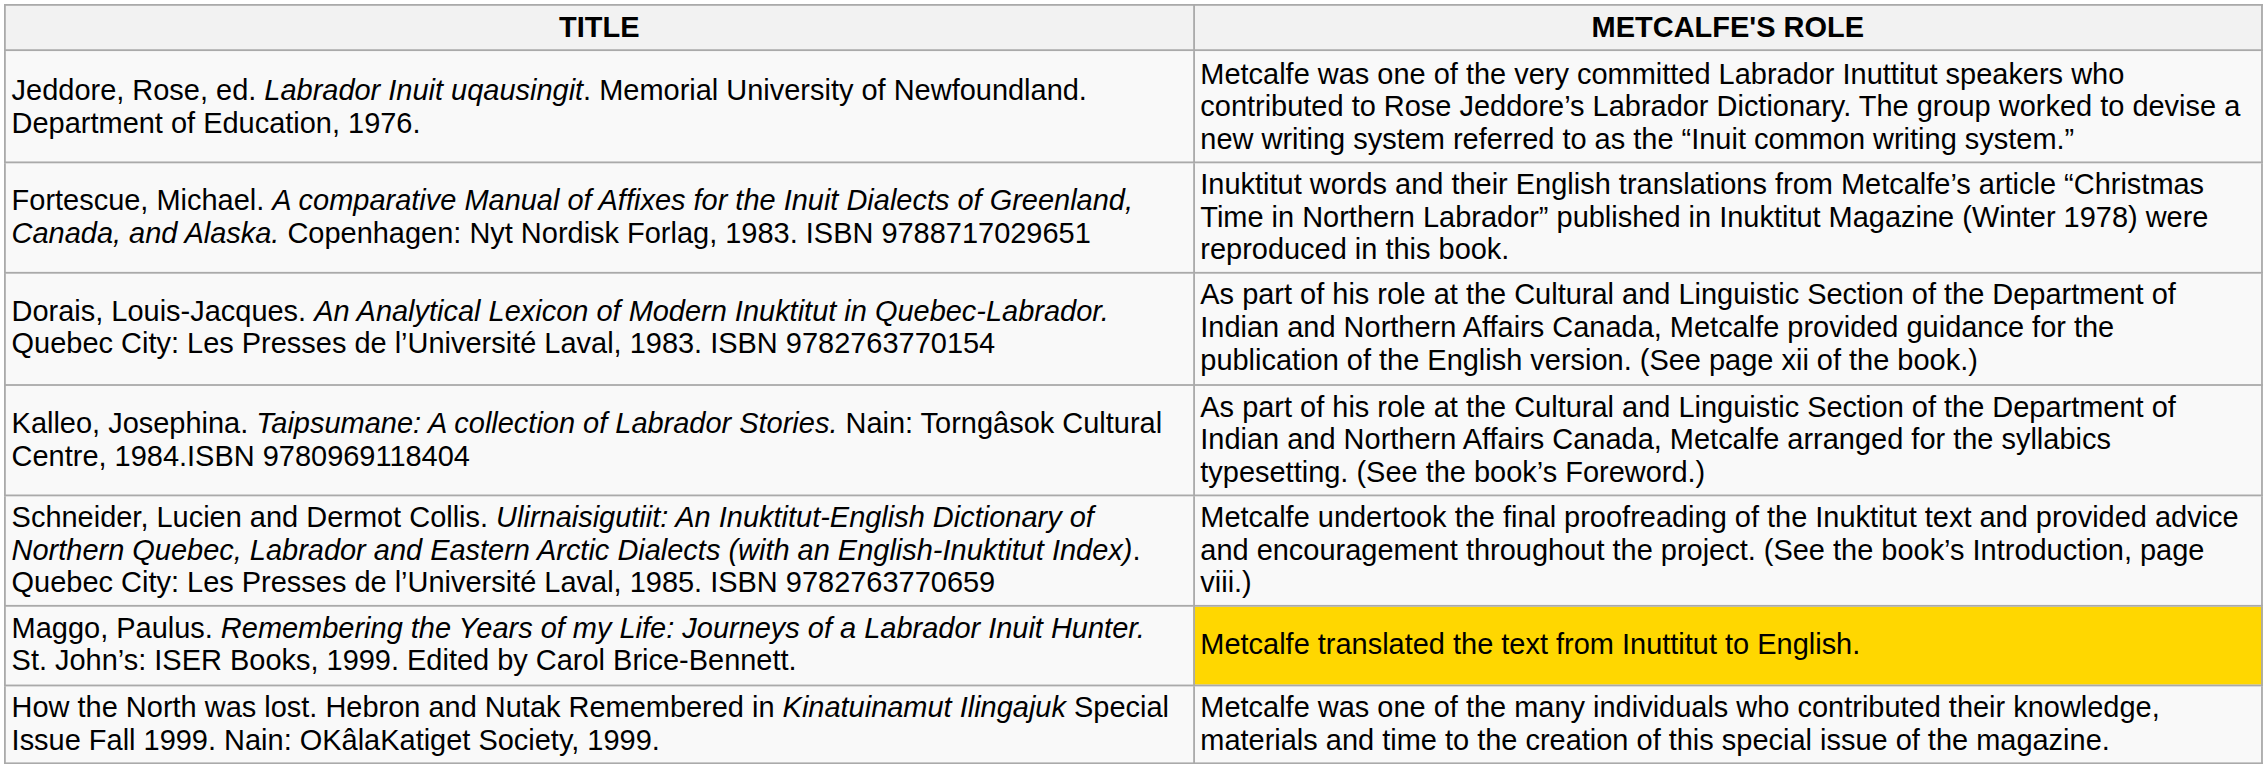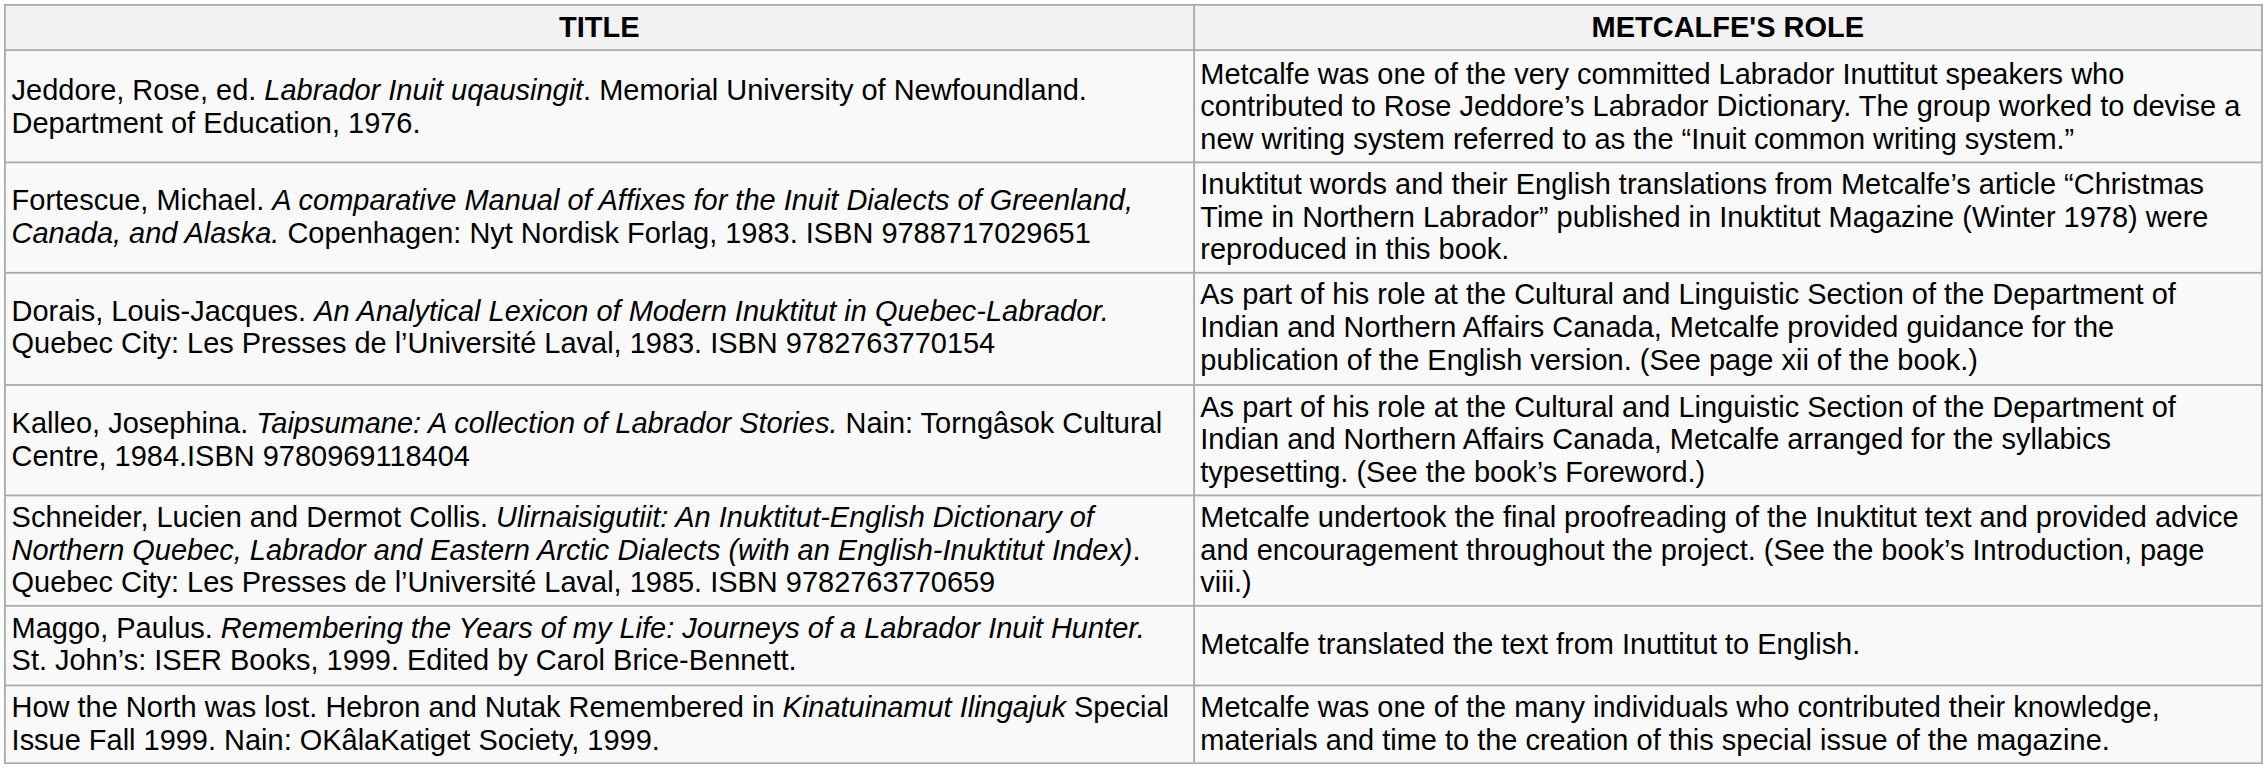(1530, 645) gold background -> (1530, 645) no background
